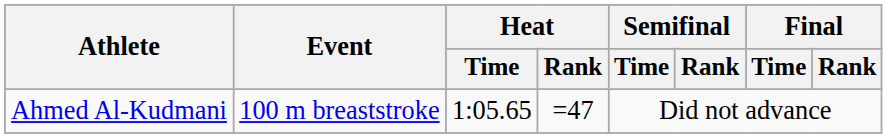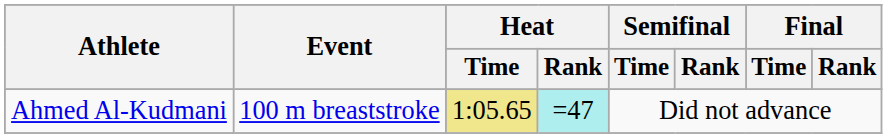(492, 111) no background -> (492, 111) khaki background
(573, 111) no background -> (573, 111) paleturquoise background
